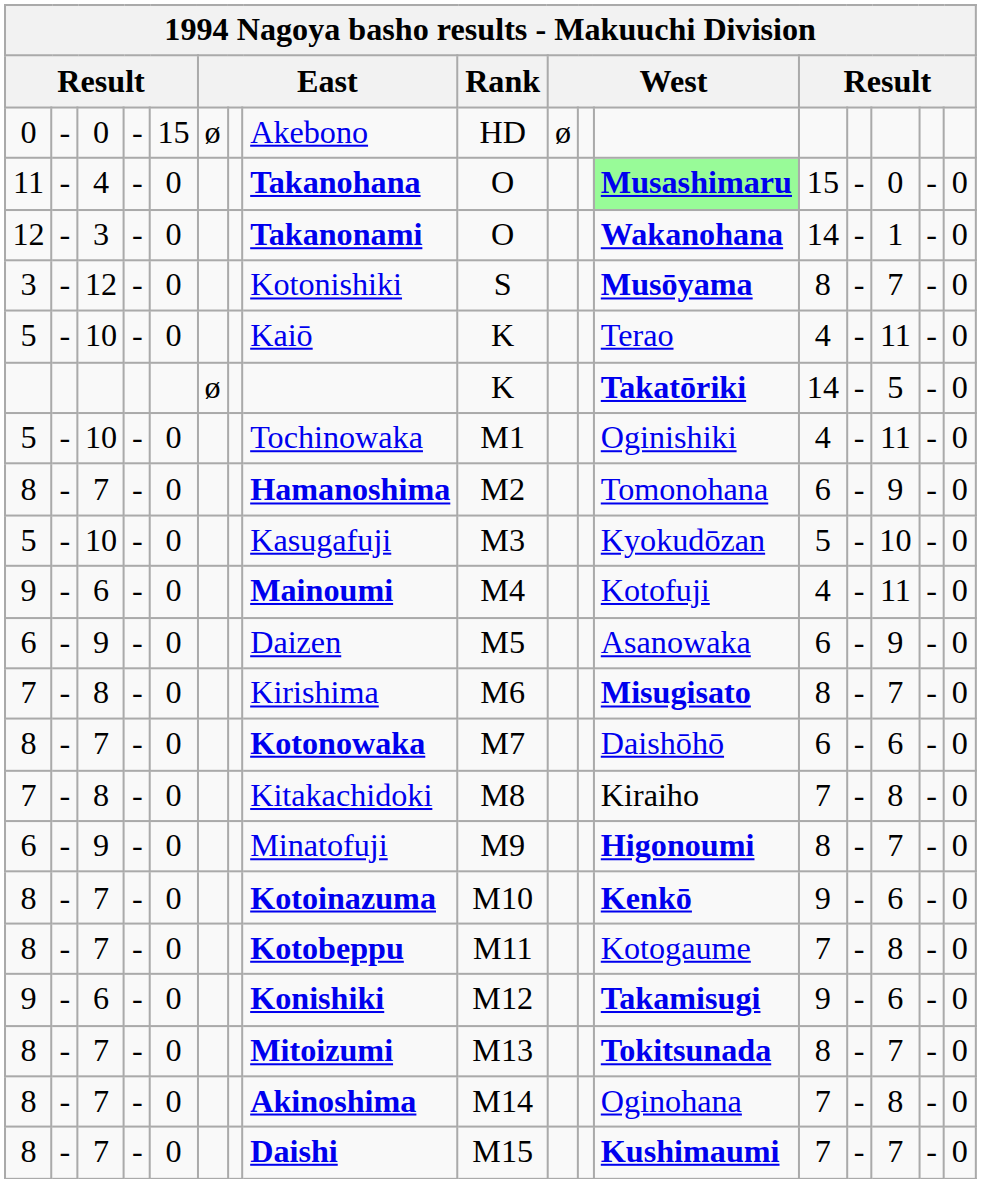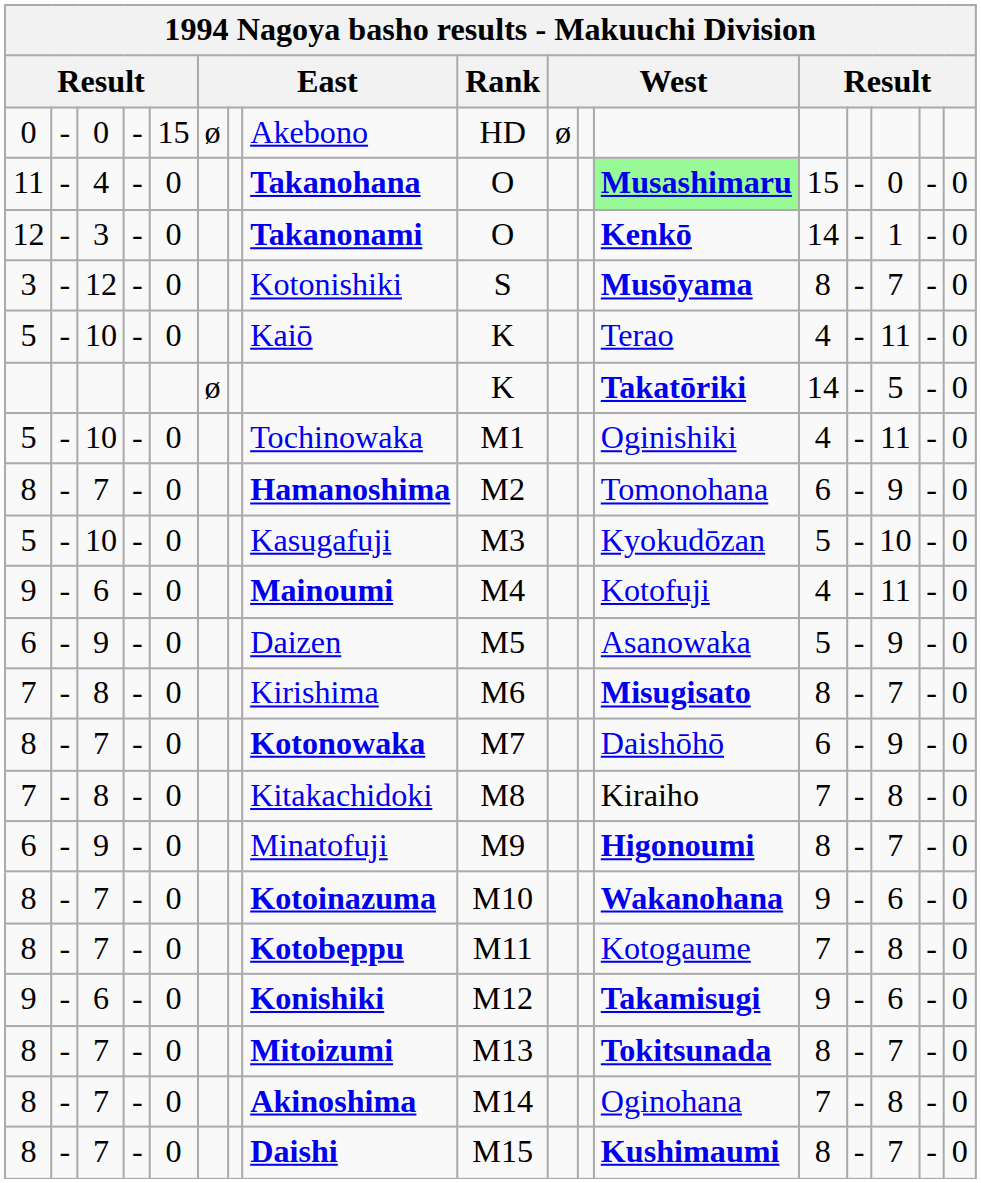(692, 234) Wakanohana -> (646, 234) Kenkō
(823, 642) 6 -> (823, 642) 5
(895, 744) 6 -> (895, 744) 9
(646, 897) Kenkō -> (692, 897) Wakanohana
(823, 1152) 7 -> (823, 1152) 8
